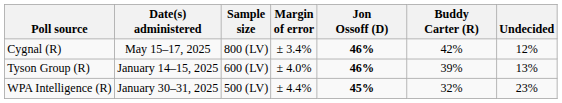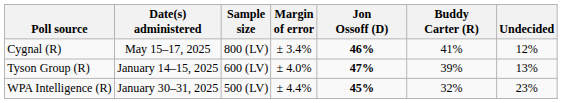(452, 49) 42% -> (452, 49) 41%
(362, 69) 46% -> (362, 69) 47%
